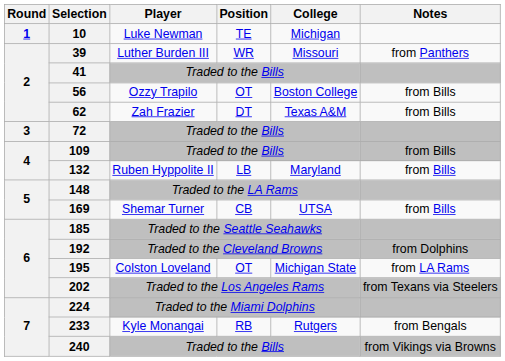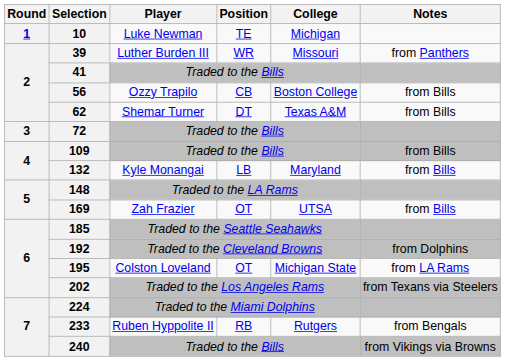(244, 92) OT -> (244, 92) CB
(163, 111) Zah Frazier -> (163, 111) Shemar Turner
(163, 170) Ruben Hyppolite II -> (163, 170) Kyle Monangai
(163, 209) Shemar Turner -> (163, 209) Zah Frazier
(244, 209) CB -> (244, 209) OT
(163, 326) Kyle Monangai -> (163, 326) Ruben Hyppolite II
